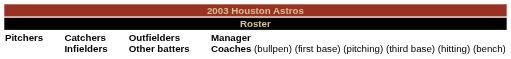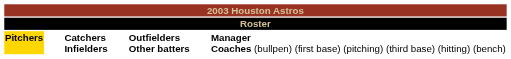(24, 37) no background -> (24, 37) gold background
